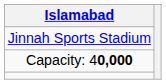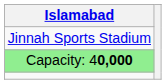(79, 60) no background -> (79, 60) lightgreen background
